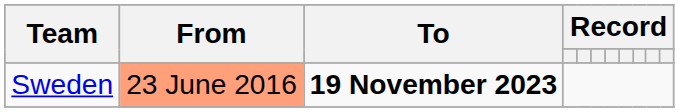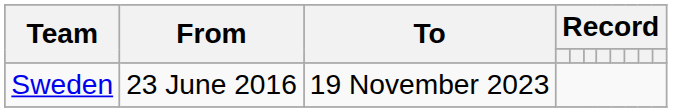(211, 84) lightsalmon background -> (211, 84) no background
(433, 84) bold -> (430, 84) normal
